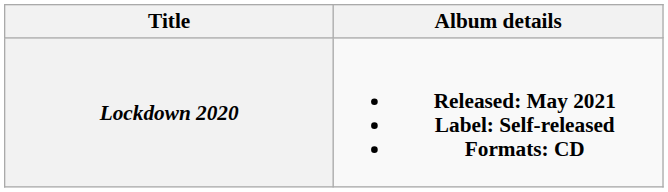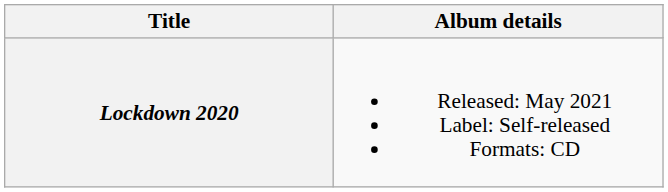(498, 124) bold -> (498, 124) normal
